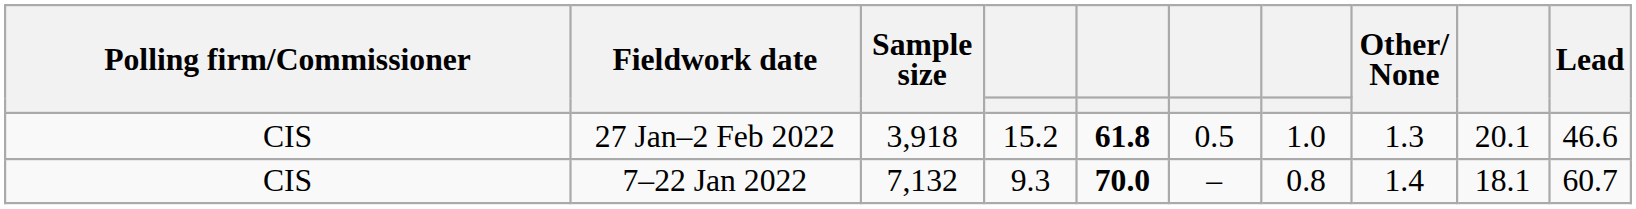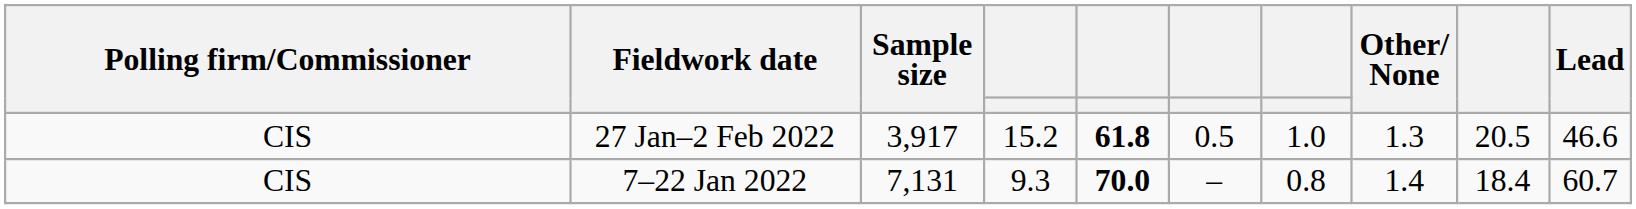(922, 136) 3,918 -> (922, 136) 3,917
(1503, 136) 20.1 -> (1503, 136) 20.5
(922, 181) 7,132 -> (922, 181) 7,131
(1503, 181) 18.1 -> (1503, 181) 18.4
